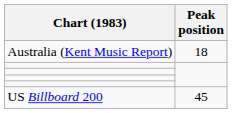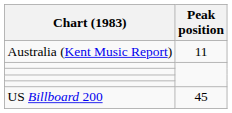(201, 51) 18 -> (201, 51) 11
